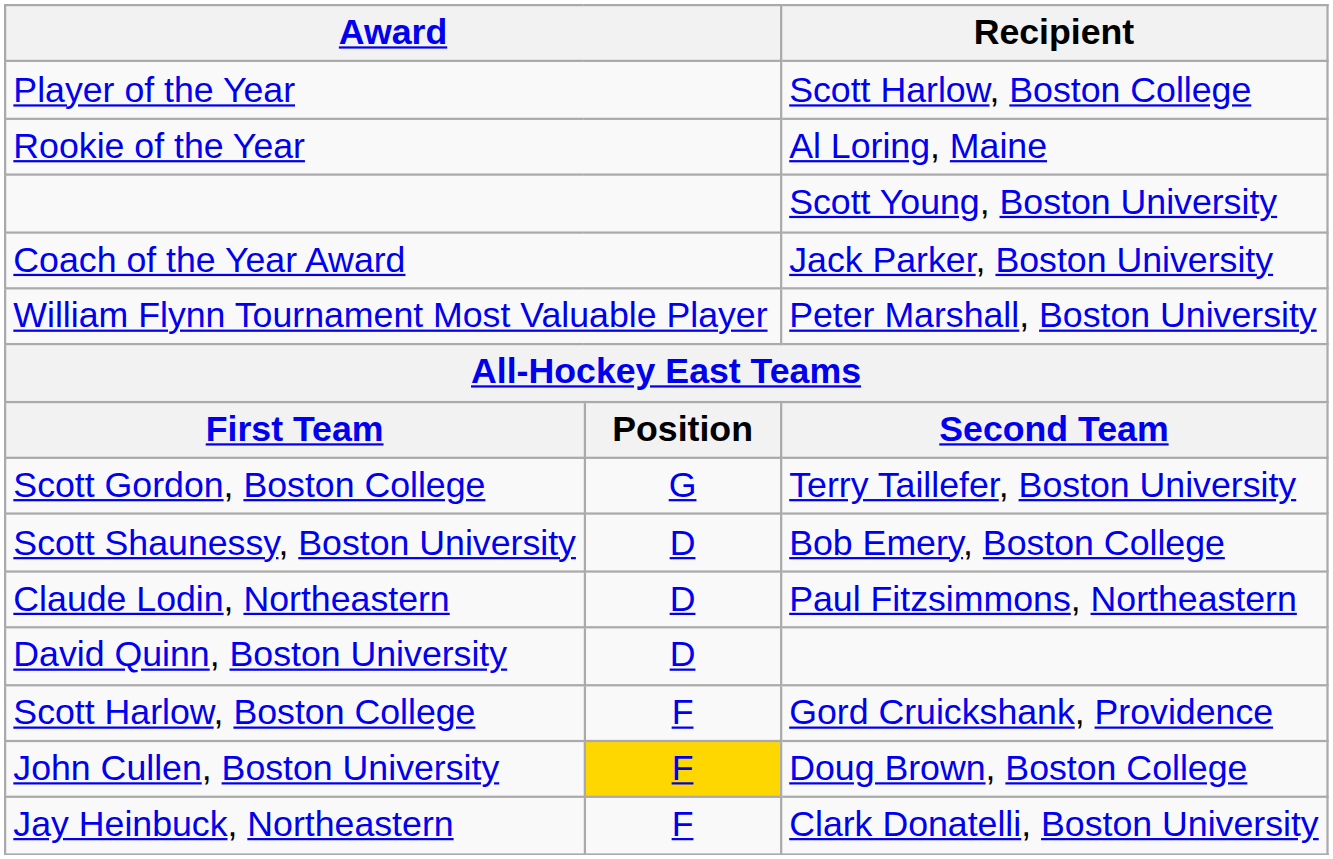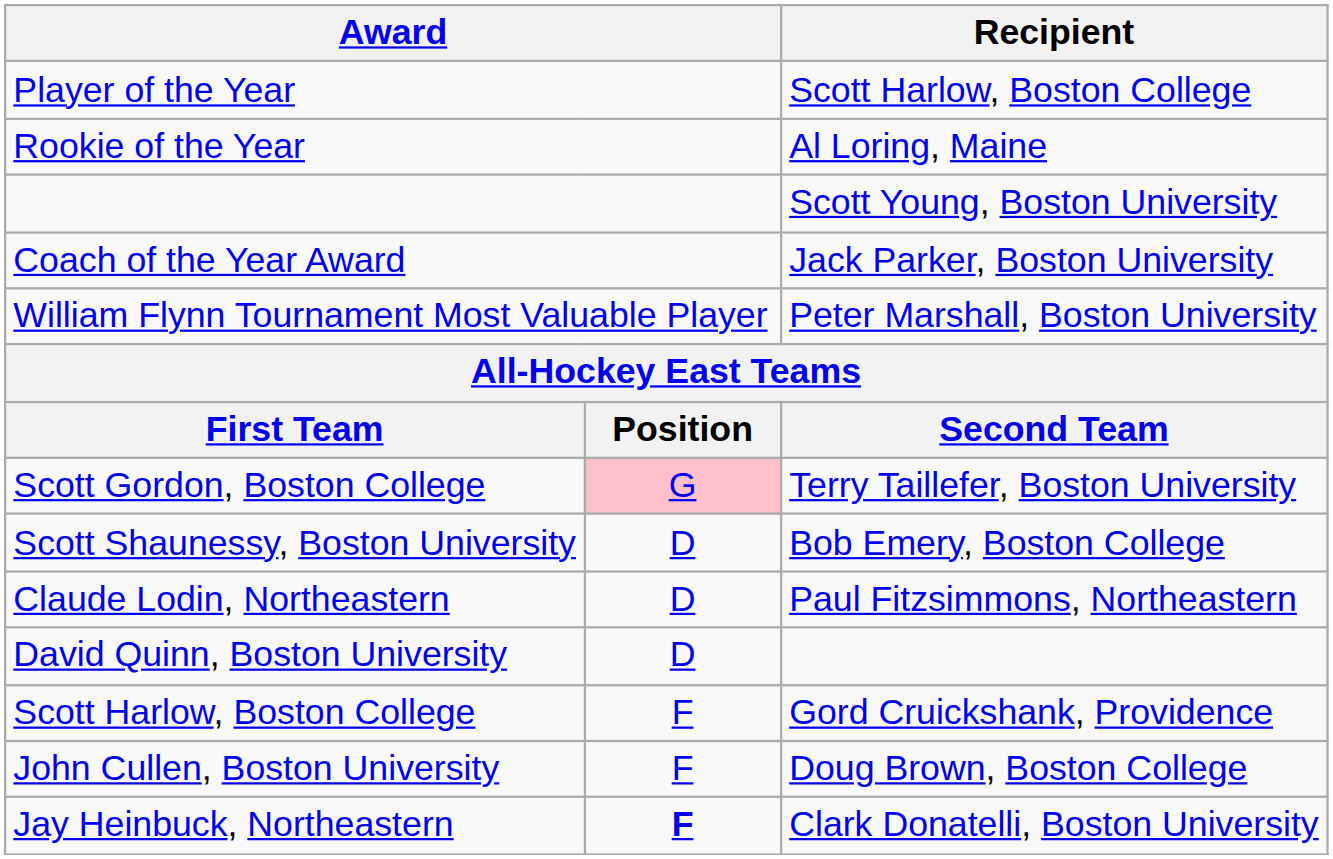(683, 485) no background -> (683, 485) pink background
(683, 768) gold background -> (683, 768) no background
(683, 825) normal -> (683, 825) bold
